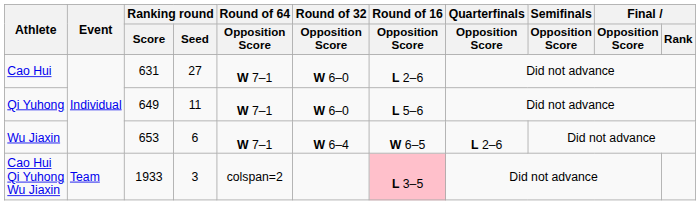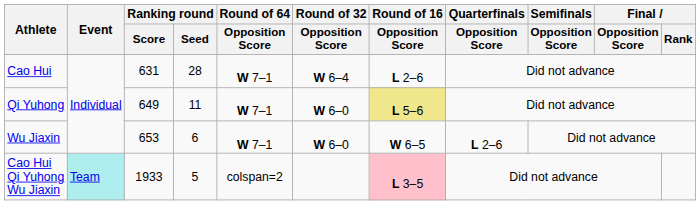(195, 72) 27 -> (195, 72) 28
(331, 78) W 6–0 -> (331, 78) W 6–4
(408, 111) no background -> (408, 111) khaki background
(331, 144) W 6–4 -> (331, 144) W 6–0
(85, 177) no background -> (85, 177) paleturquoise background
(195, 177) 3 -> (195, 177) 5
